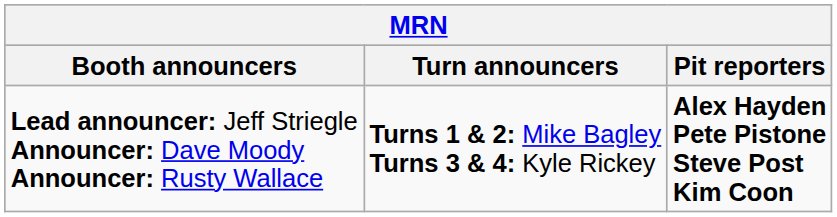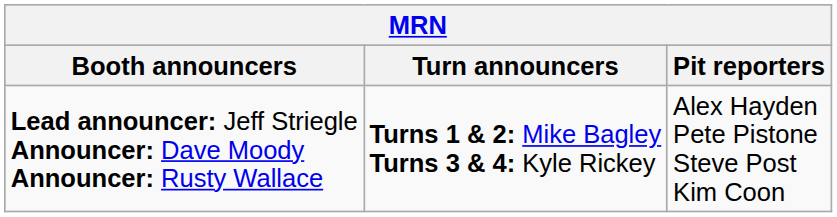(750, 149) bold -> (745, 149) normal
